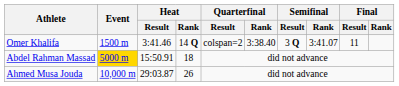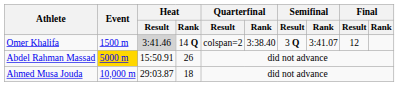(157, 43) no background -> (157, 43) lightgrey background
(354, 43) 11 -> (354, 43) 12
(188, 58) 18 -> (188, 58) 26
(188, 74) 26 -> (188, 74) 18
